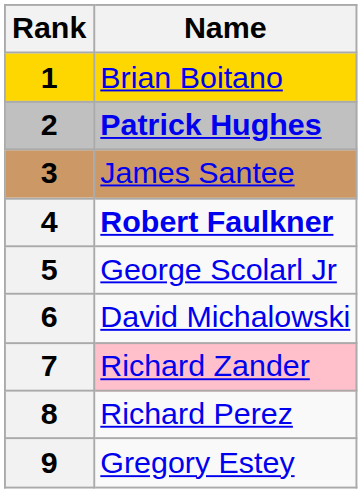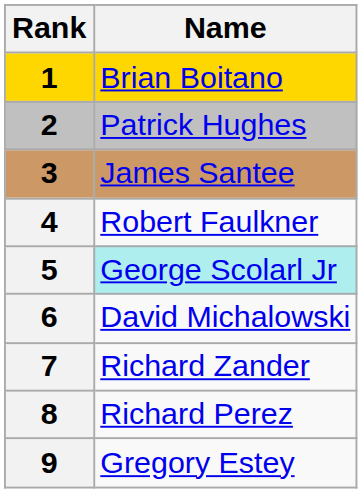(211, 125) bold -> (203, 125) normal
(217, 221) bold -> (209, 221) normal
(219, 269) no background -> (219, 269) paleturquoise background
(205, 366) pink background -> (205, 366) no background
